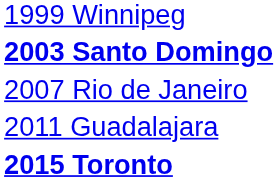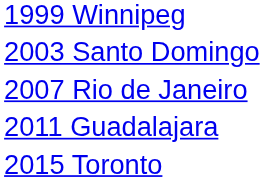(139, 52) bold -> (132, 52) normal
(88, 164) bold -> (83, 164) normal
